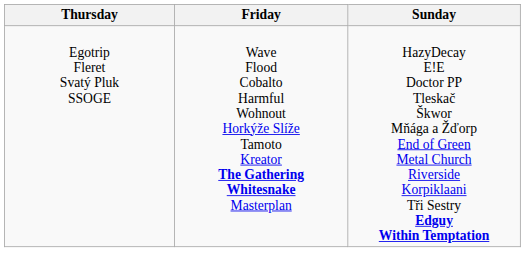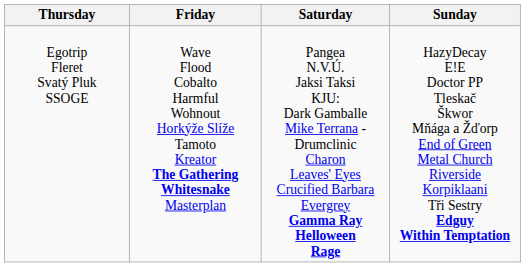+ column: (325, 15)
